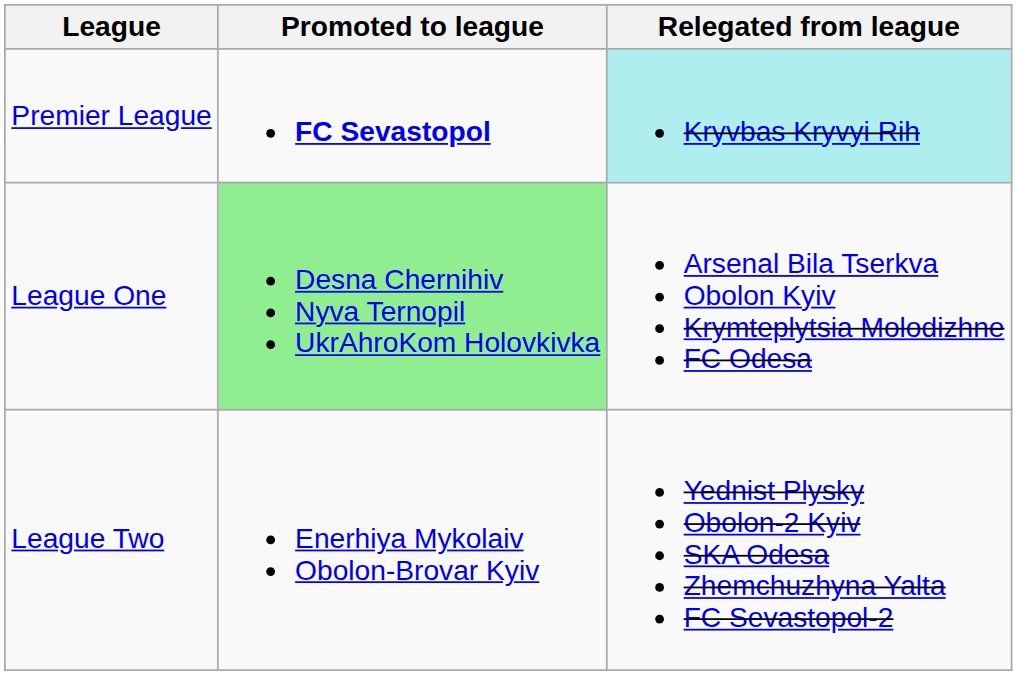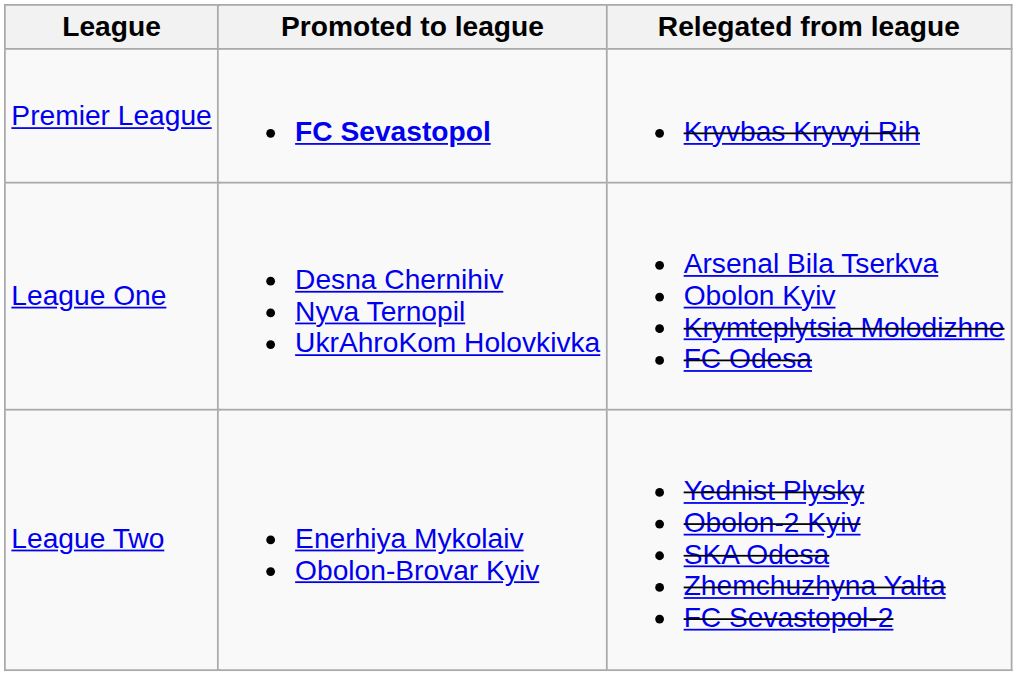(809, 132) paleturquoise background -> (809, 132) no background
(412, 312) lightgreen background -> (412, 312) no background
